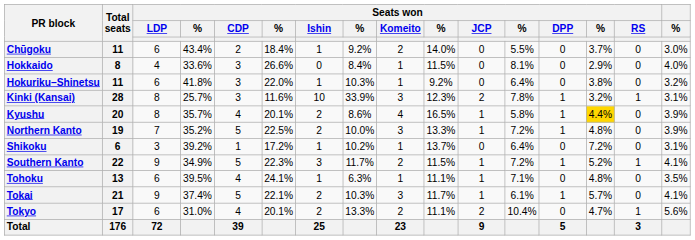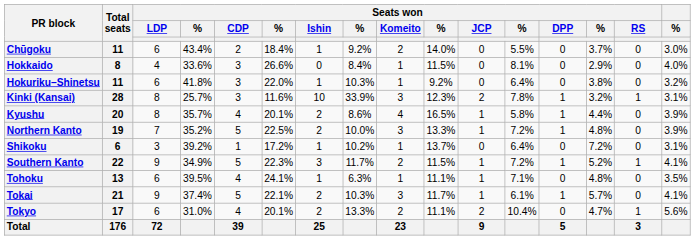(600, 115) gold background -> (600, 115) no background
